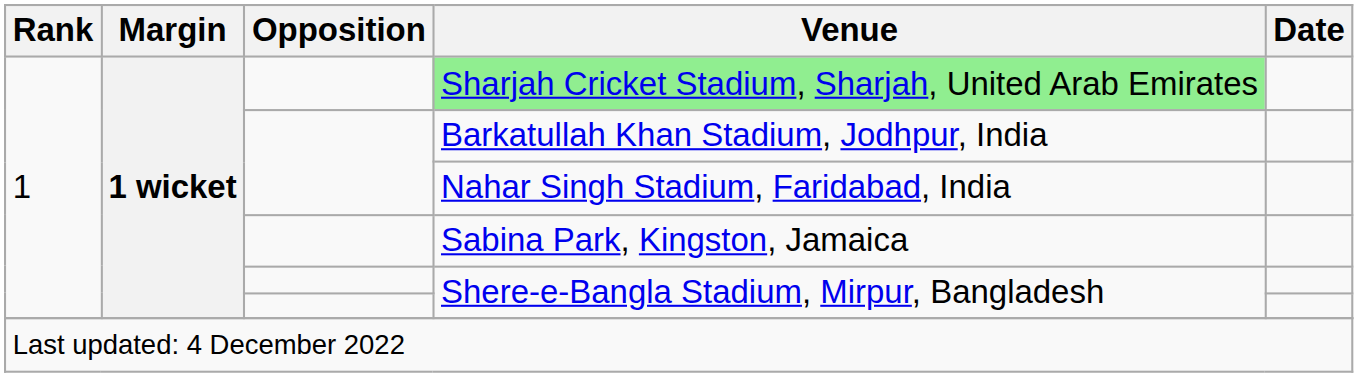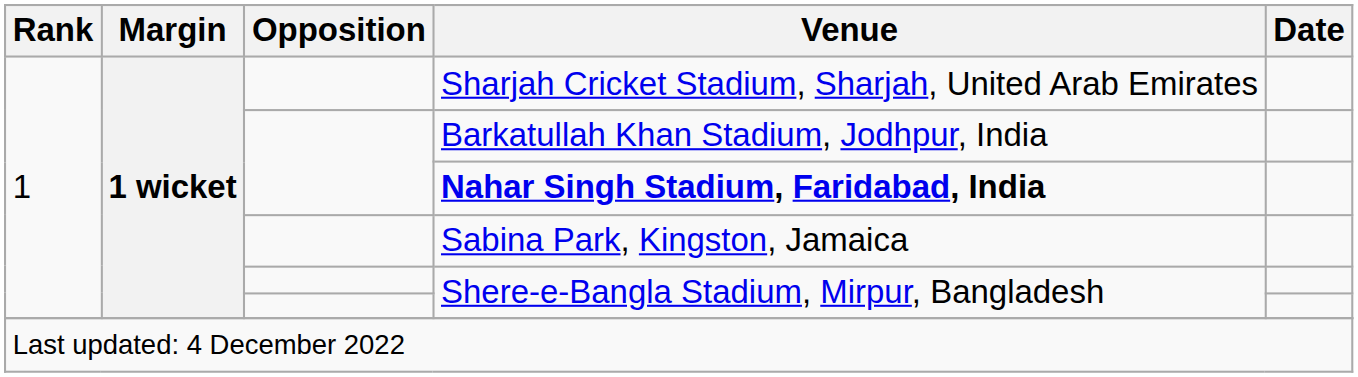(850, 82) lightgreen background -> (850, 82) no background
(726, 187) normal -> (743, 187) bold
